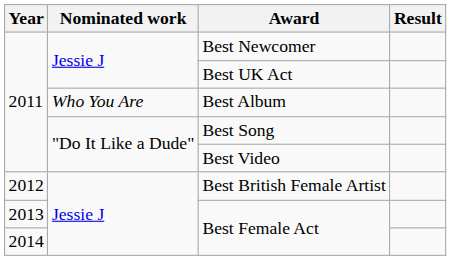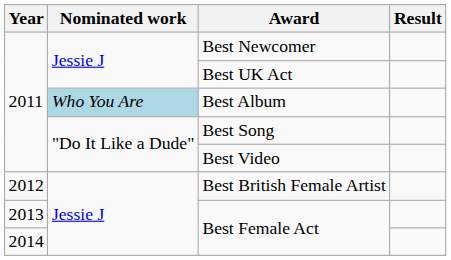(98, 102) no background -> (98, 102) lightblue background
